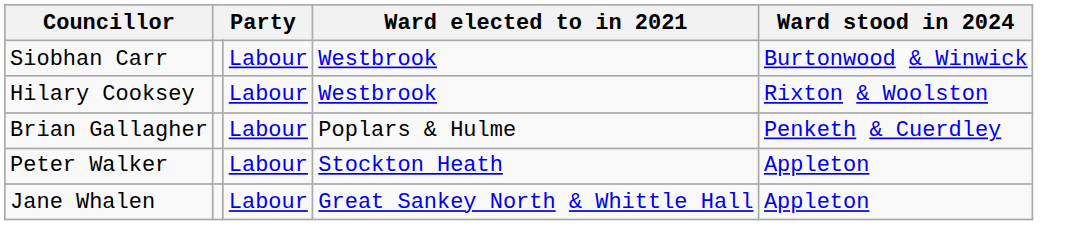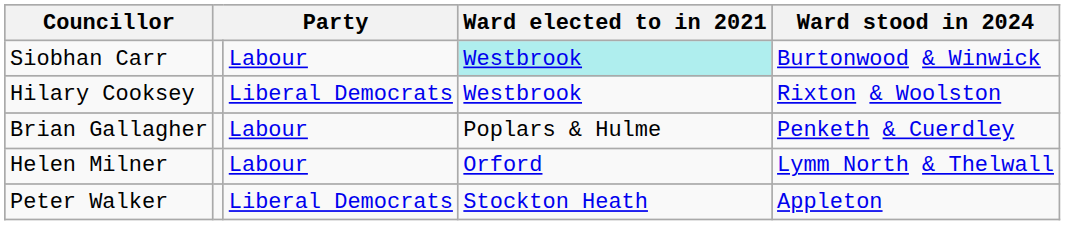(378, 59) no background -> (523, 59) paleturquoise background
(268, 94) Labour -> (341, 94) Liberal Democrats
+ row: (89, 166)
(268, 166) Labour -> (341, 202) Liberal Democrats
- row: (83, 202)
